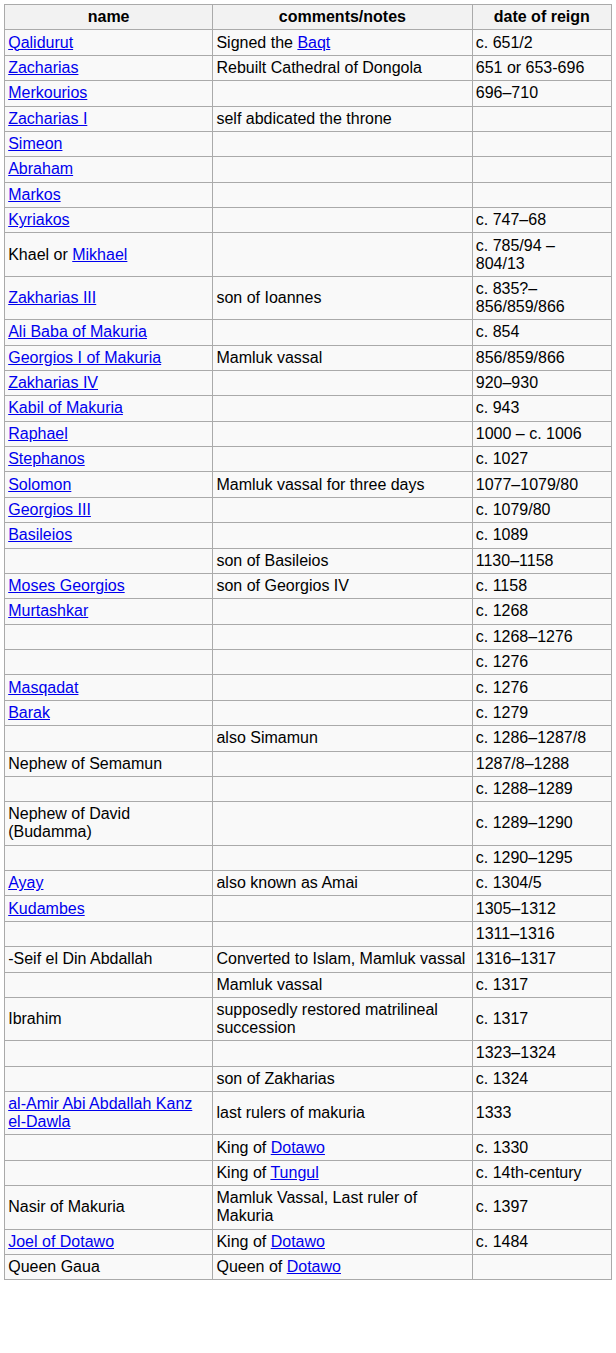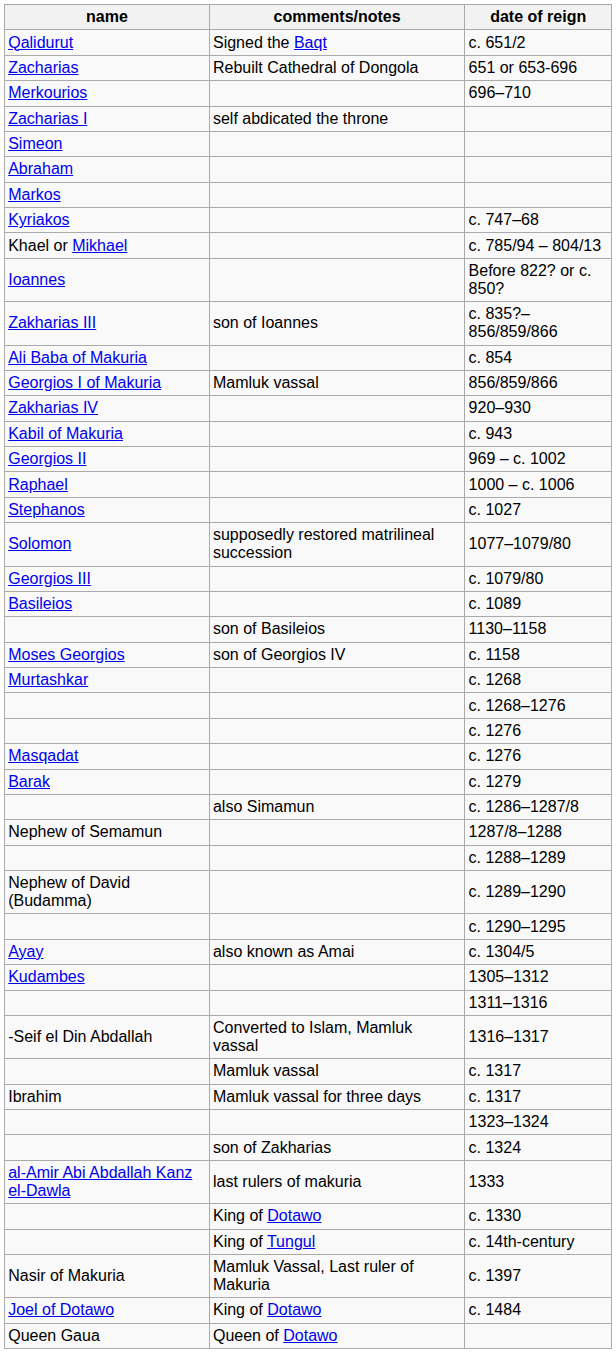+ row: (37, 279)
+ row: (47, 459)
(320, 484) Mamluk vassal for three days -> (324, 544) supposedly restored matrilineal succession
(327, 1019) supposedly restored matrilineal succession -> (317, 1096) Mamluk vassal for three days
